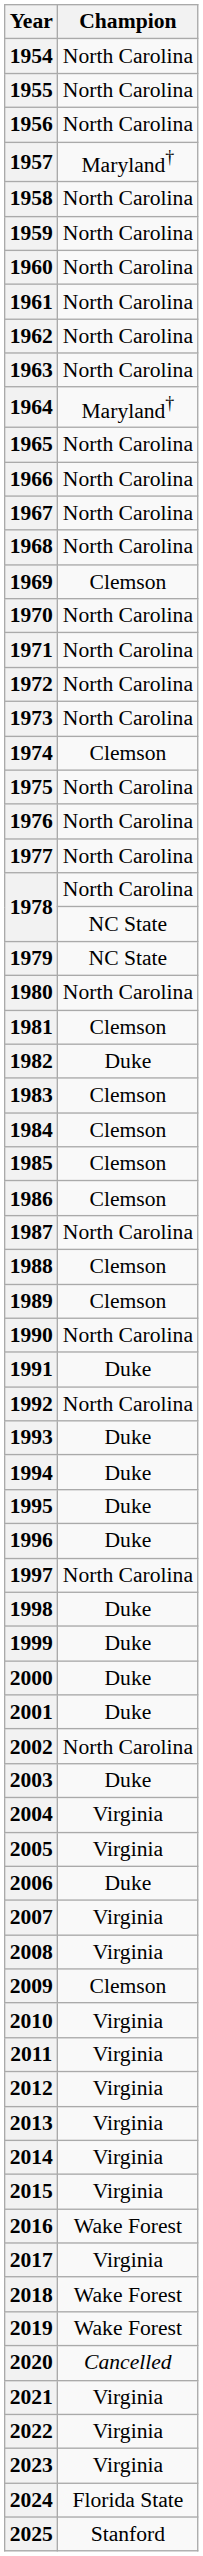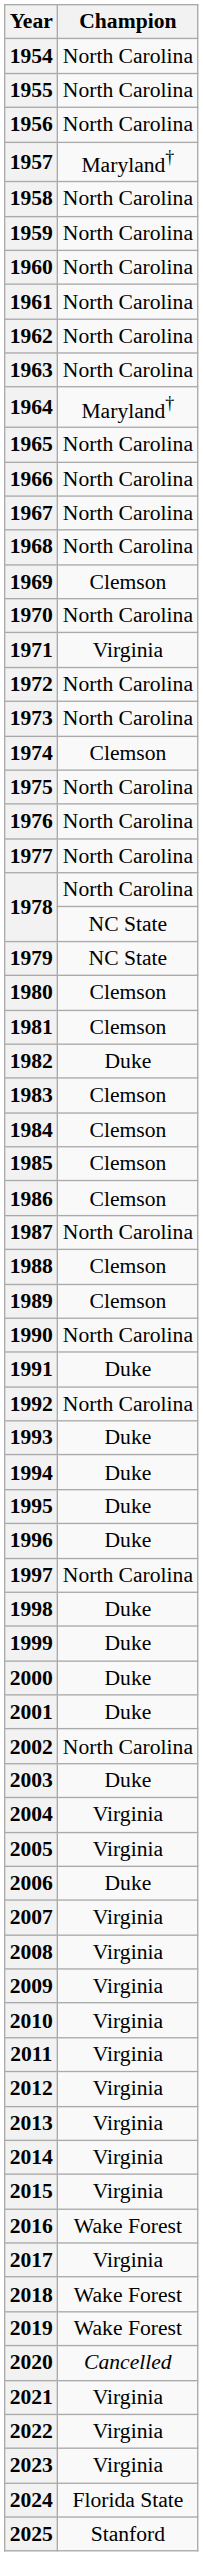(128, 649) North Carolina -> (128, 649) Virginia
(128, 992) North Carolina -> (128, 992) Clemson
(128, 1985) Clemson -> (128, 1985) Virginia
